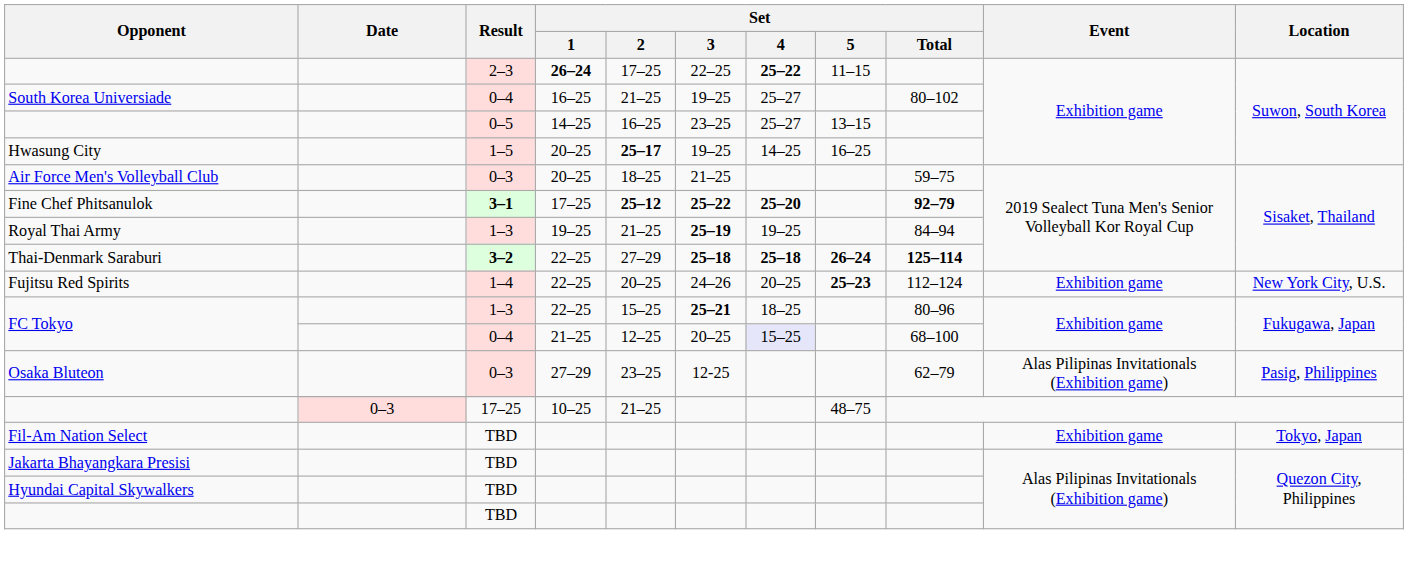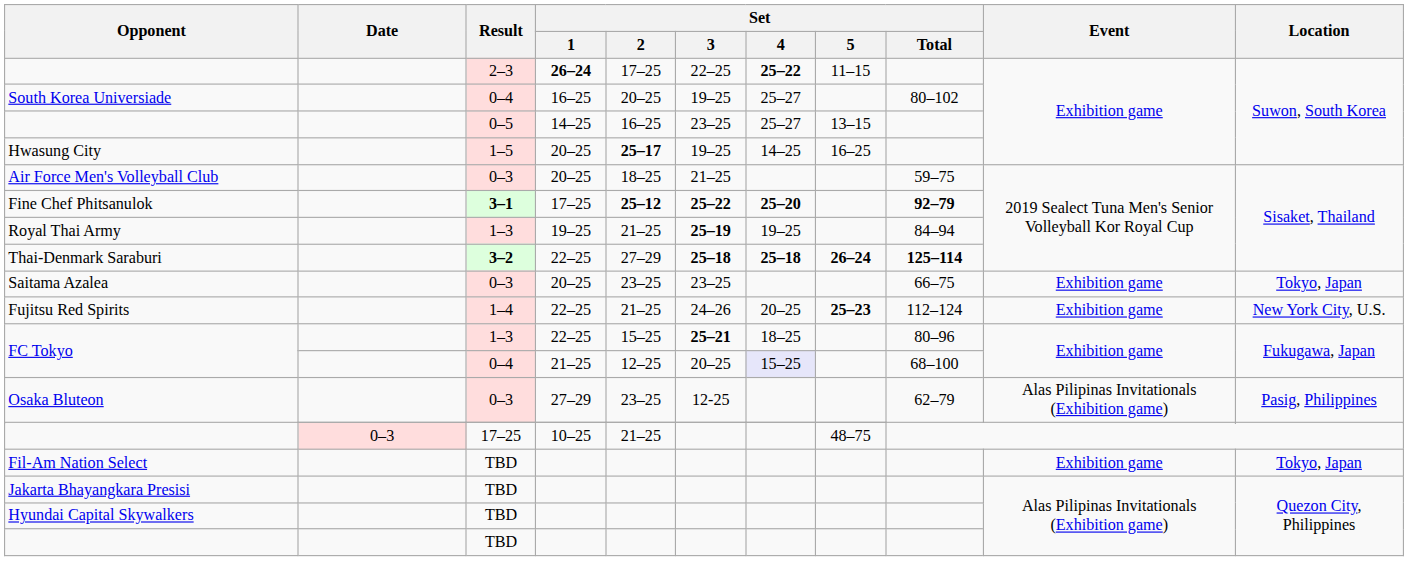(641, 97) 21–25 -> (641, 97) 20–25
+ row: (58, 284)
(641, 284) 20–25 -> (641, 310) 21–25
